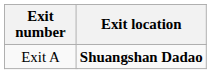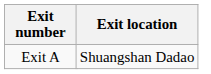(141, 56) bold -> (137, 56) normal
